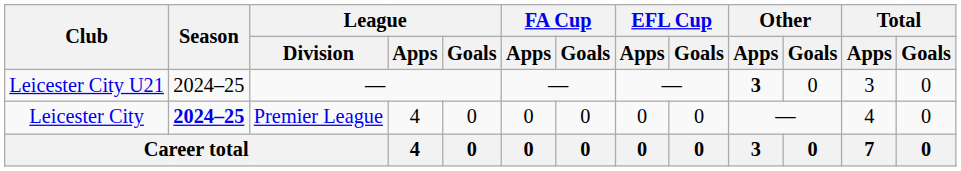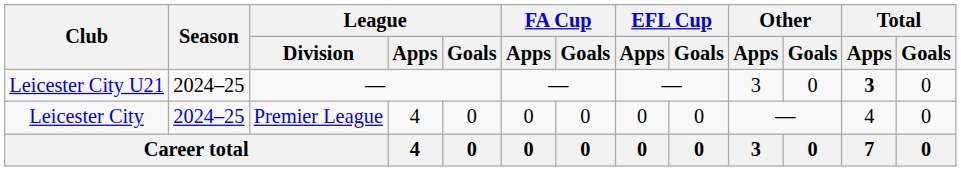(756, 85) bold -> (756, 85) normal
(869, 85) normal -> (869, 85) bold
(209, 117) bold -> (209, 117) normal
